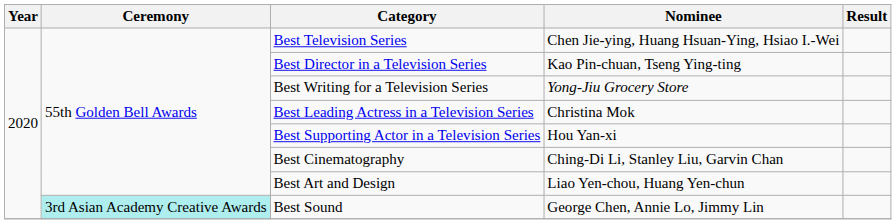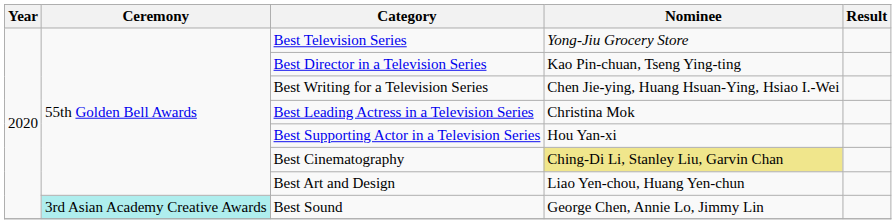(693, 40) Chen Jie-ying, Huang Hsuan-Ying, Hsiao I.-Wei -> (618, 40) Yong-Jiu Grocery Store
(618, 87) Yong-Jiu Grocery Store -> (693, 87) Chen Jie-ying, Huang Hsuan-Ying, Hsiao I.-Wei
(665, 159) no background -> (665, 159) khaki background
